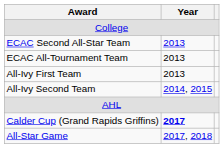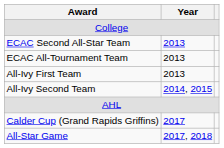(174, 120) bold -> (174, 120) normal
